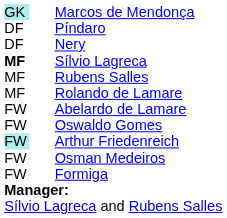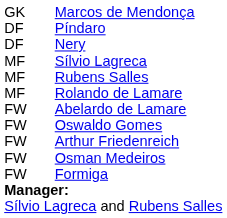(15, 12) paleturquoise background -> (15, 12) no background
(15, 61) bold -> (15, 61) normal
(16, 141) paleturquoise background -> (16, 141) no background
